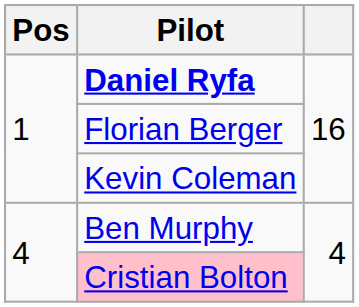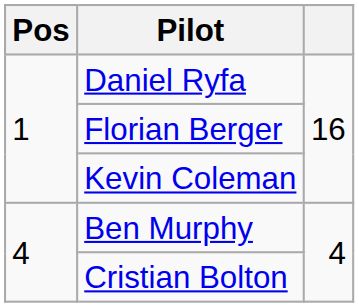(169, 80) bold -> (165, 80) normal
(186, 278) pink background -> (186, 278) no background
